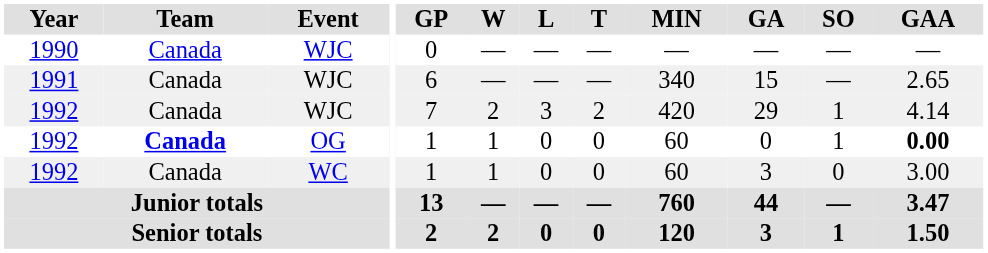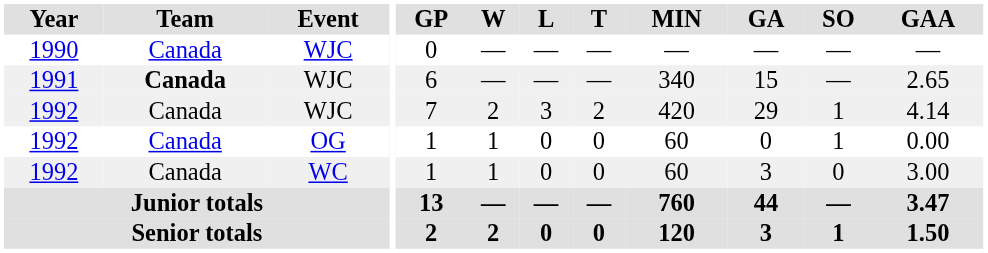(185, 80) normal -> (185, 80) bold
(185, 141) bold -> (185, 141) normal
(928, 141) bold -> (928, 141) normal
